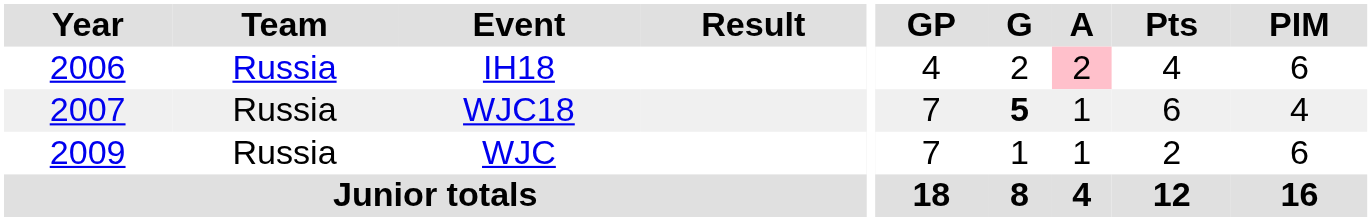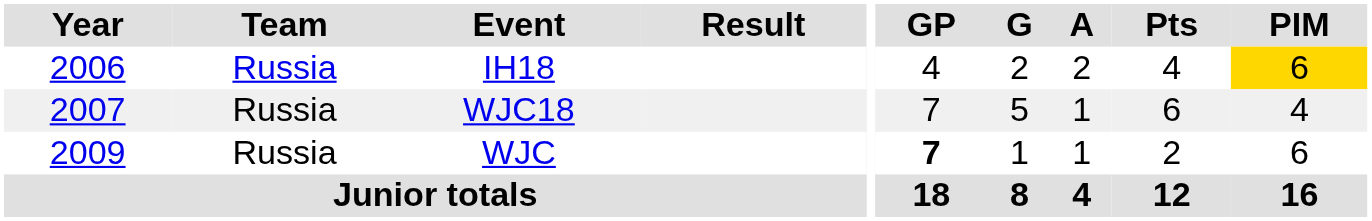(1082, 67) pink background -> (1082, 67) no background
(1299, 67) no background -> (1299, 67) gold background
(1019, 109) bold -> (1019, 109) normal
(931, 152) normal -> (931, 152) bold
